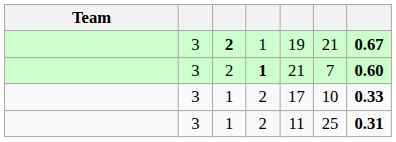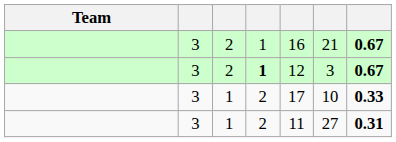(229, 44) bold -> (229, 44) normal
(296, 44) 19 -> (296, 44) 16
(296, 70) 21 -> (296, 70) 12
(330, 70) 7 -> (330, 70) 3
(369, 70) 0.60 -> (369, 70) 0.67
(330, 123) 25 -> (330, 123) 27
